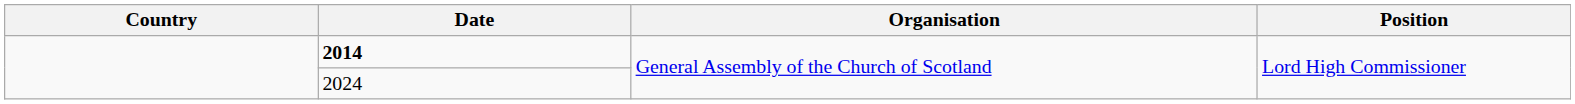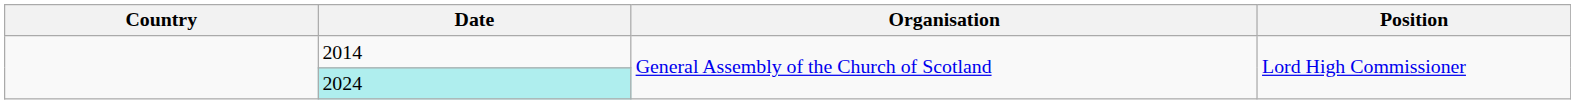(342, 51) bold -> (342, 51) normal
(342, 83) no background -> (342, 83) paleturquoise background
